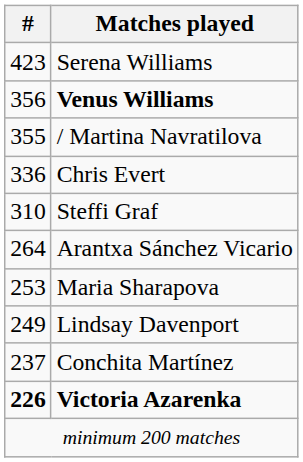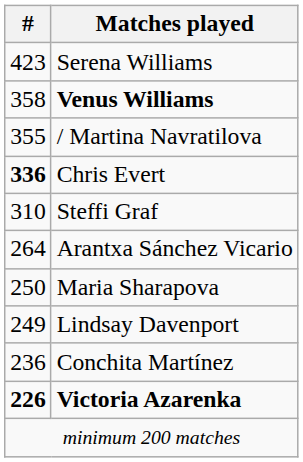(28, 99) 356 -> (28, 99) 358
(28, 174) normal -> (28, 174) bold
(28, 286) 253 -> (28, 286) 250
(28, 361) 237 -> (28, 361) 236
